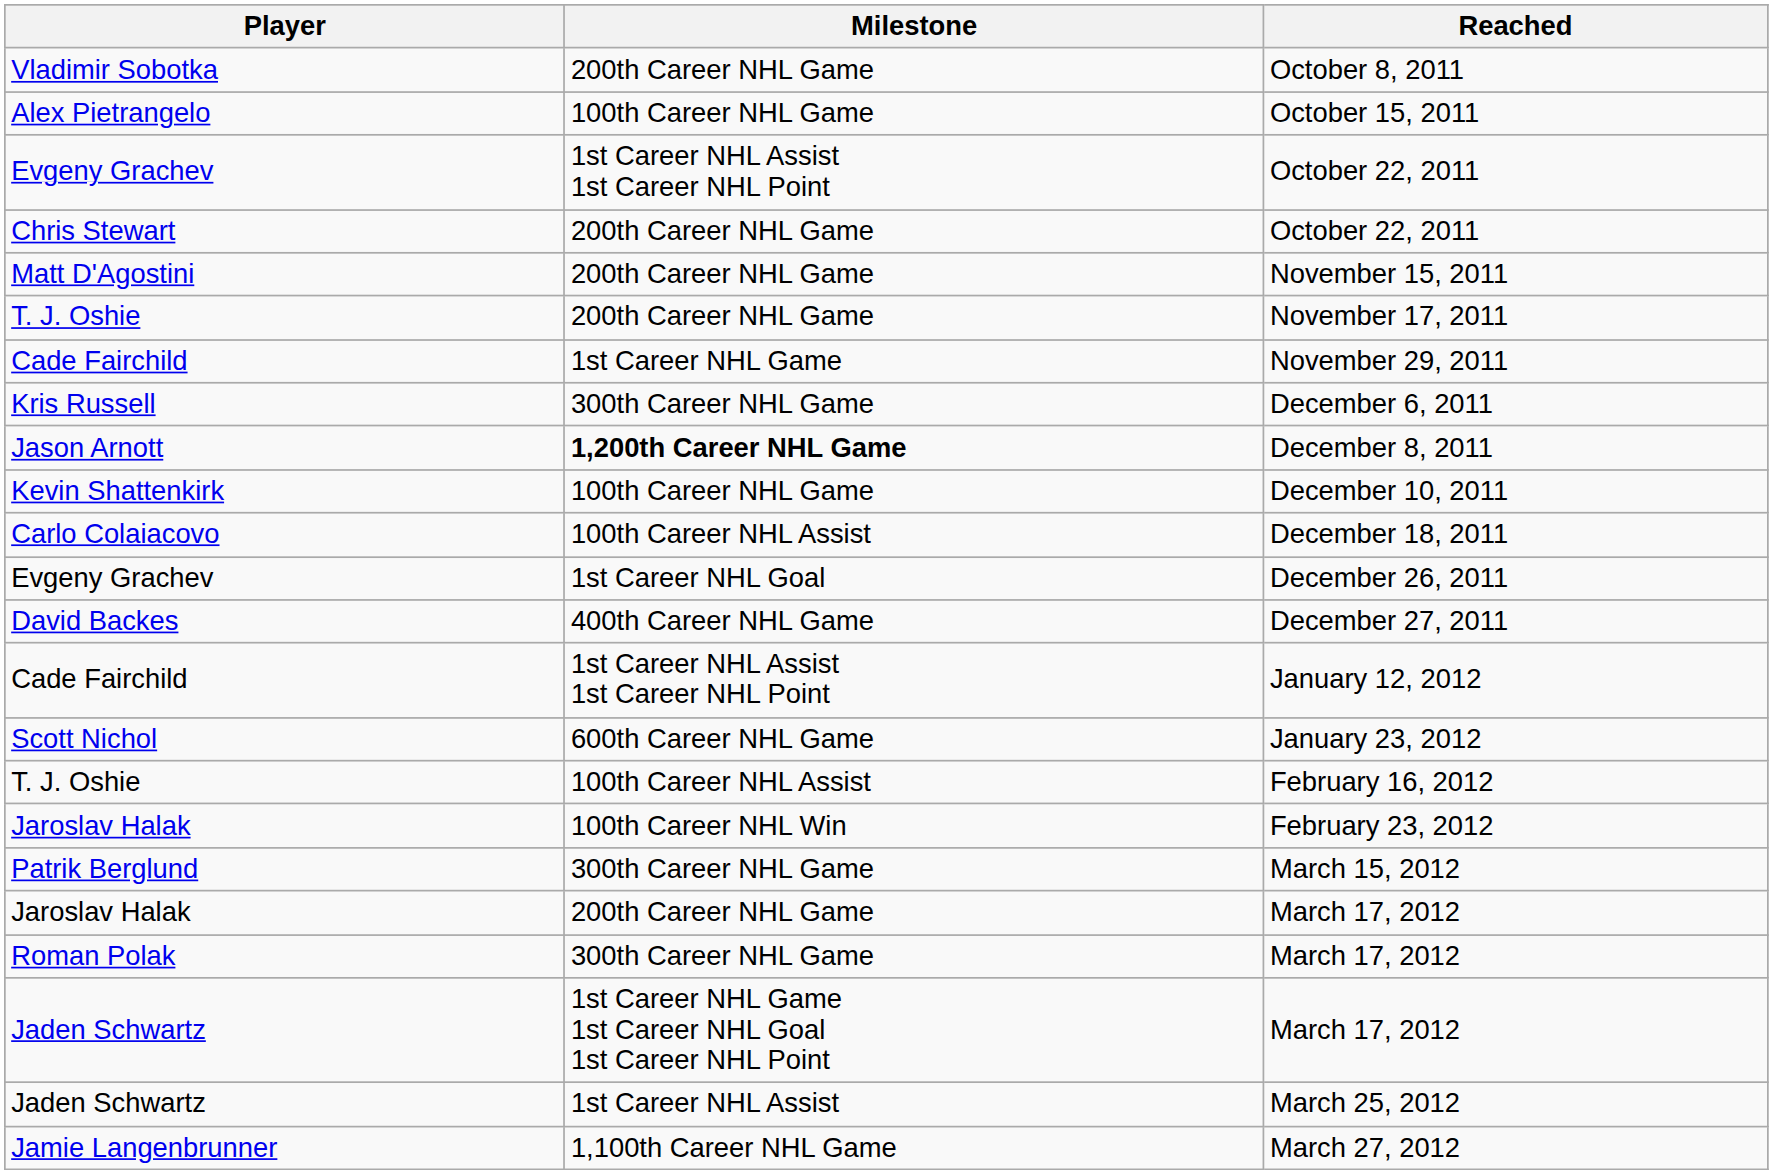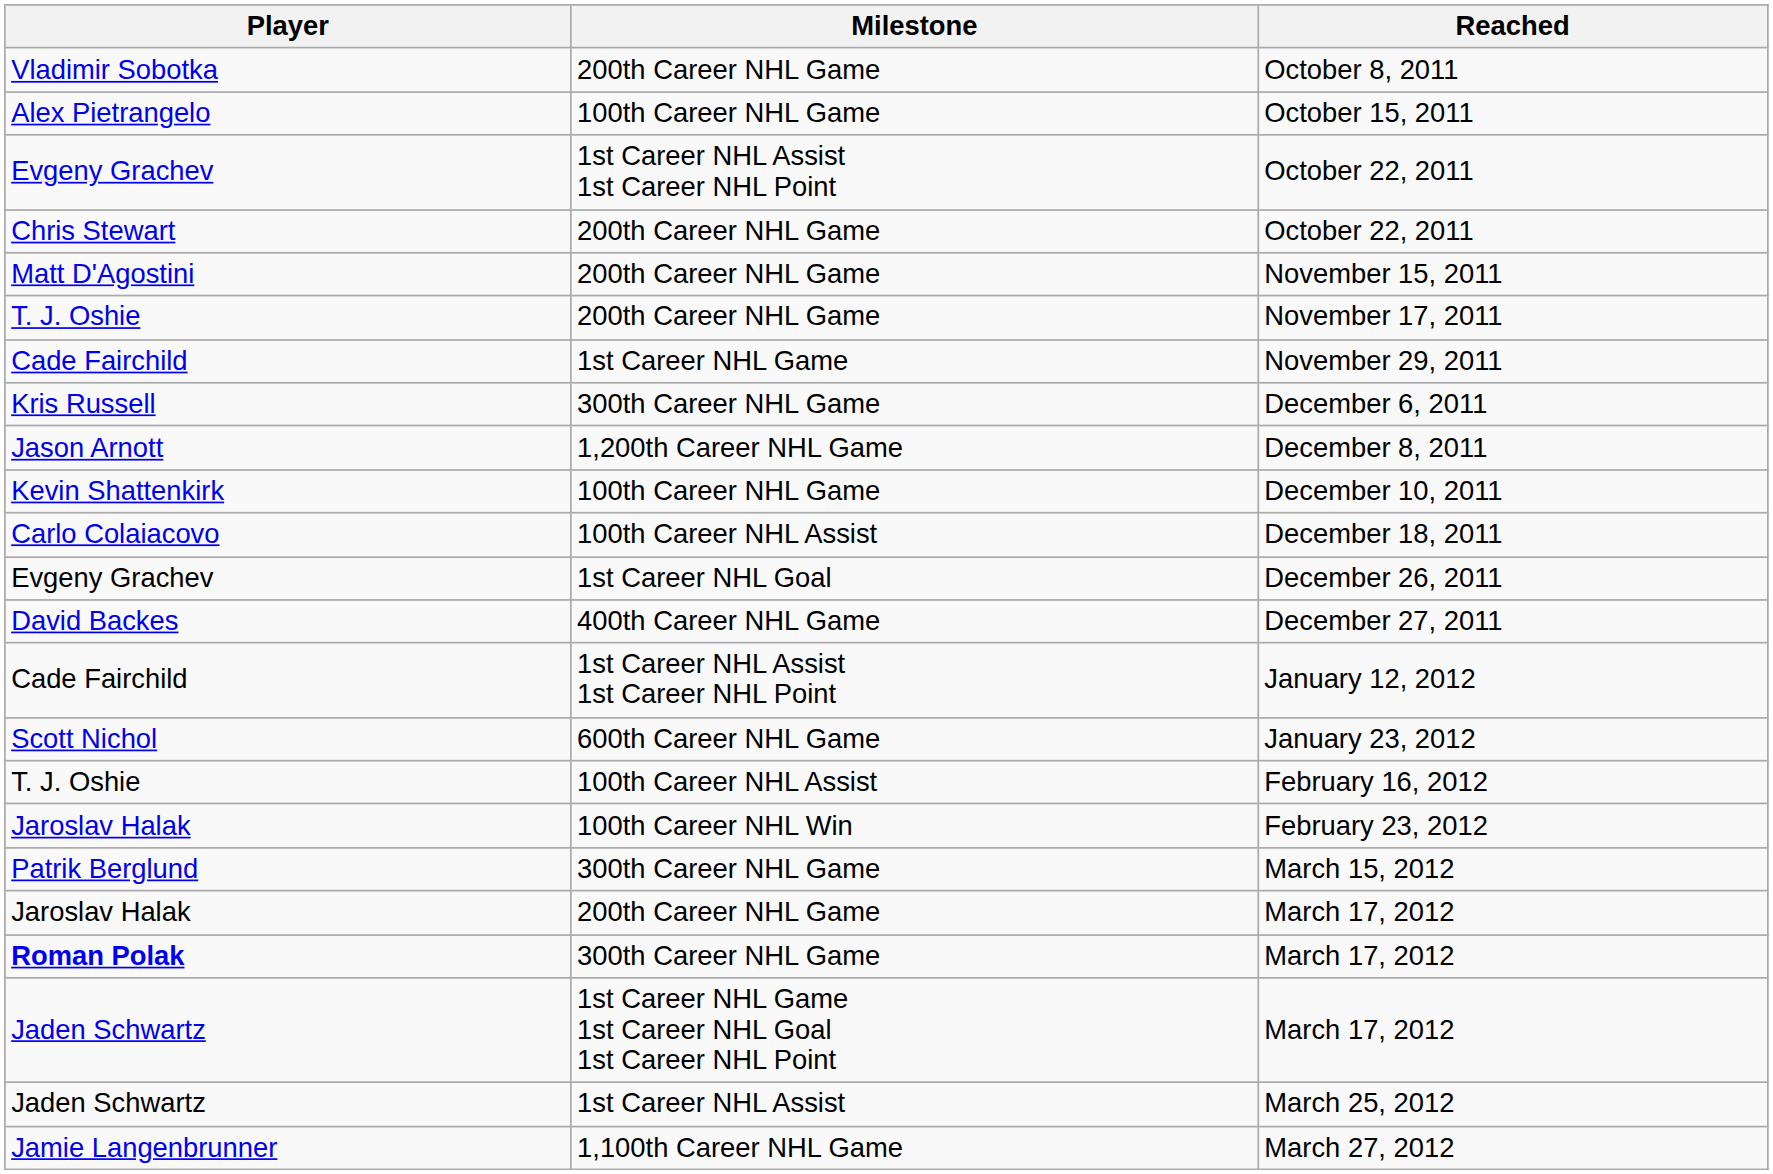(739, 447) bold -> (740, 447) normal
(93, 955) normal -> (98, 955) bold
